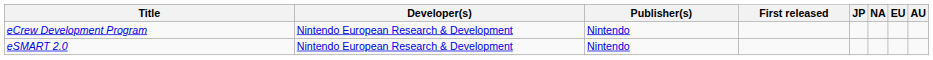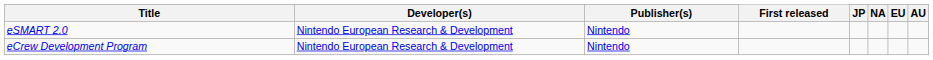rows swapped: (77, 30) <-> (37, 47)
